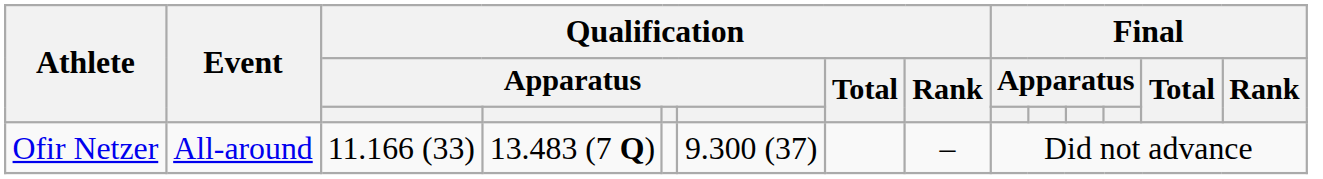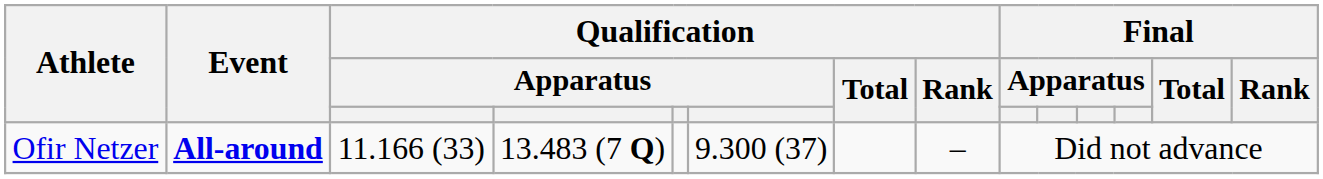(243, 147) normal -> (248, 147) bold
